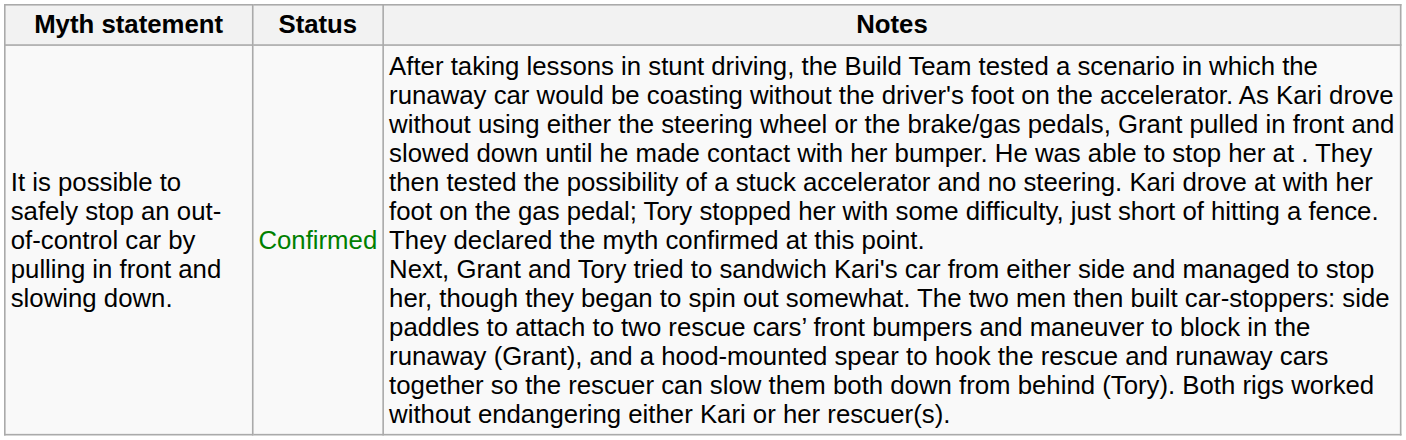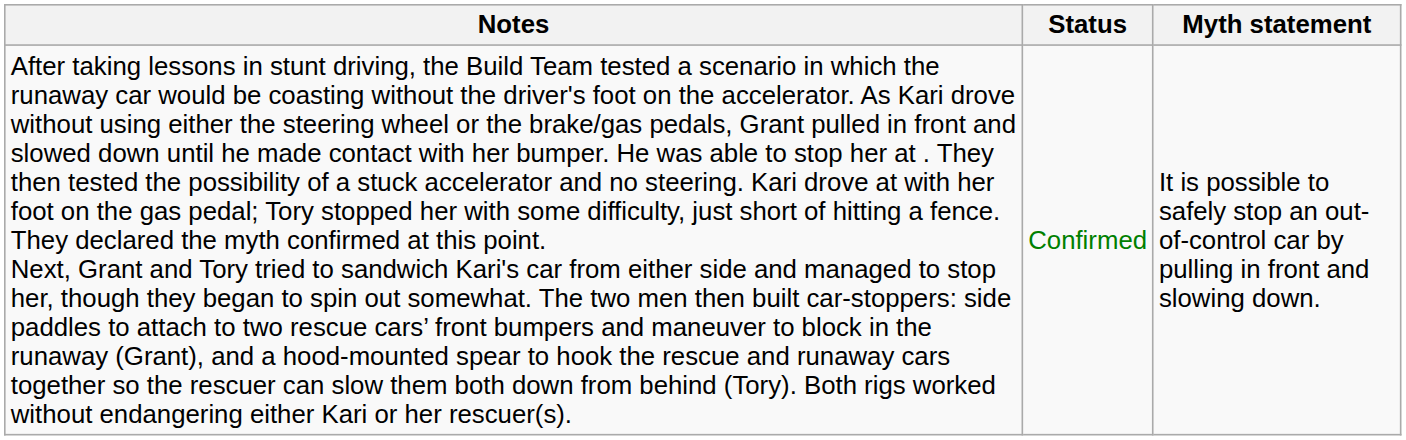columns swapped: (129, 24) <-> (892, 24)
